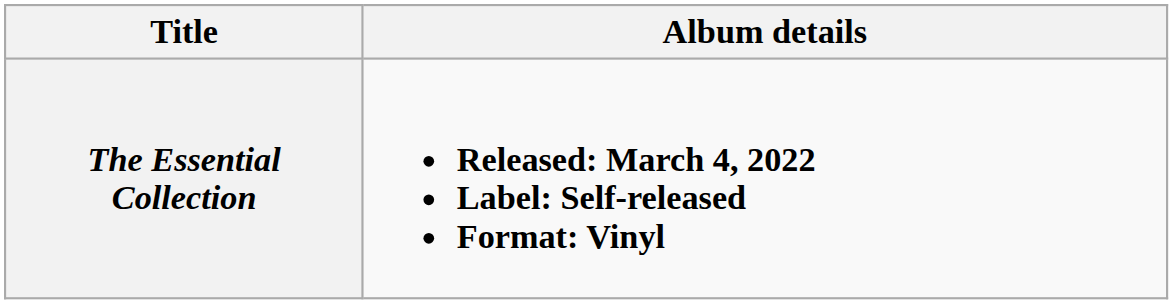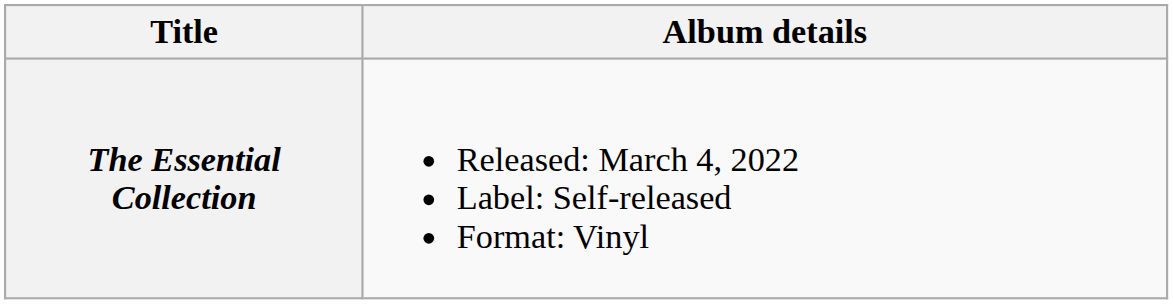(765, 198) bold -> (765, 198) normal
